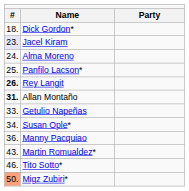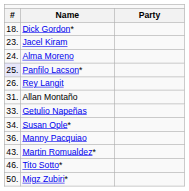(12, 43) lavender background -> (12, 43) no background
(12, 70) no background -> (12, 70) lavender background
(12, 84) bold -> (12, 84) normal
(12, 97) bold -> (12, 97) normal
(12, 179) lightsalmon background -> (12, 179) no background
